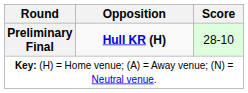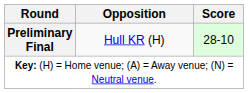(134, 39) bold -> (134, 39) normal
